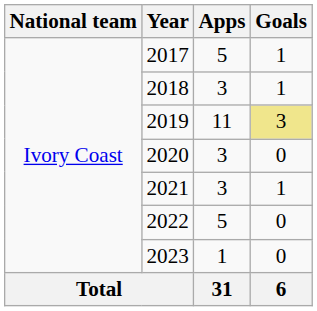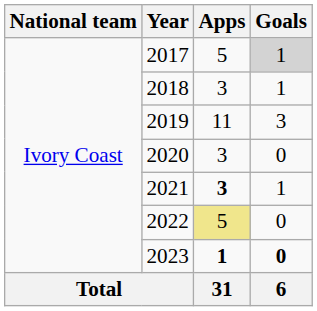(281, 54) no background -> (281, 54) lightgrey background
(281, 121) khaki background -> (281, 121) no background
(222, 188) normal -> (222, 188) bold
(222, 222) no background -> (222, 222) khaki background
(222, 255) normal -> (222, 255) bold
(281, 255) normal -> (281, 255) bold
